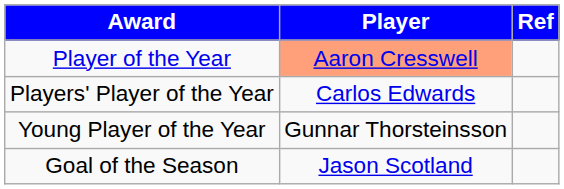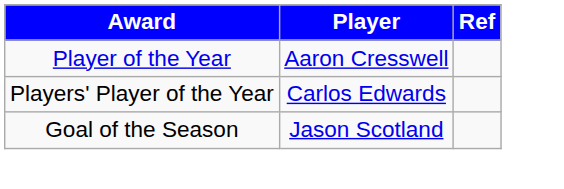(396, 58) lightsalmon background -> (366, 58) no background
- row: (142, 129)
